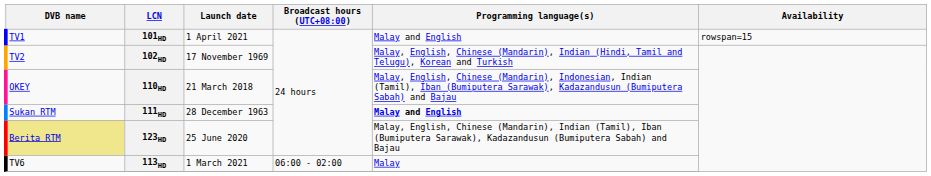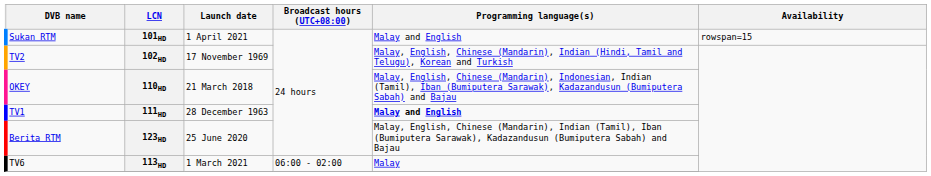(17, 37) TV1 -> (32, 37) Sukan RTM
(32, 112) Sukan RTM -> (17, 112) TV1
(35, 137) khaki background -> (35, 137) no background
